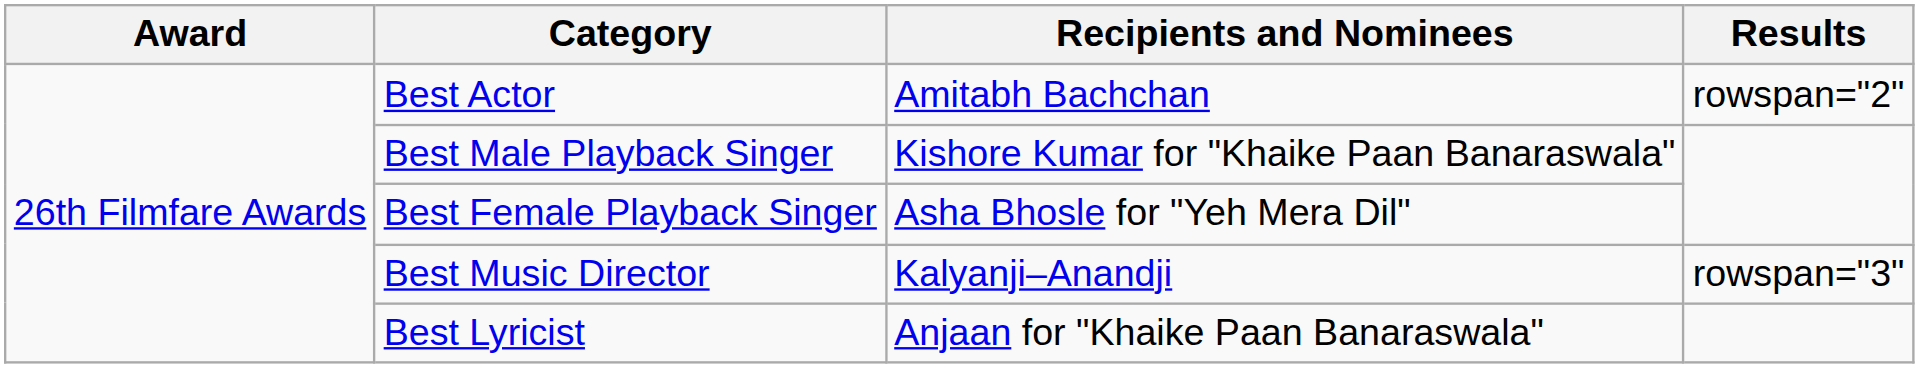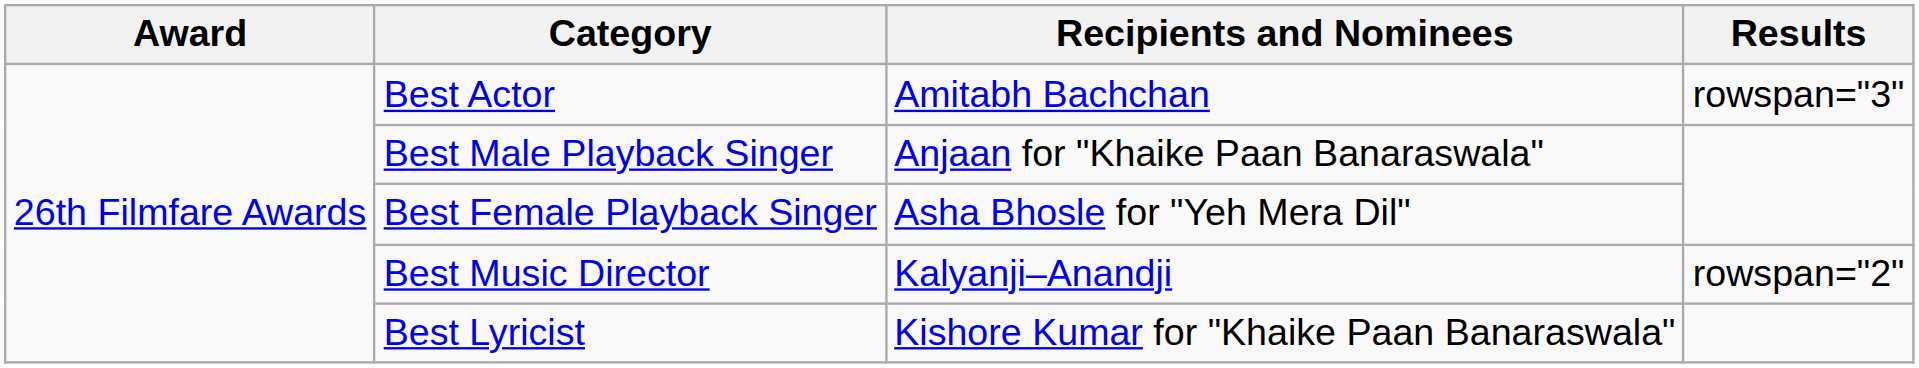(1799, 93) rowspan="2" -> (1799, 93) rowspan="3"
(1285, 153) Kishore Kumar for "Khaike Paan Banaraswala" -> (1219, 153) Anjaan for "Khaike Paan Banaraswala"
(1799, 272) rowspan="3" -> (1799, 272) rowspan="2"
(1219, 332) Anjaan for "Khaike Paan Banaraswala" -> (1285, 332) Kishore Kumar for "Khaike Paan Banaraswala"
